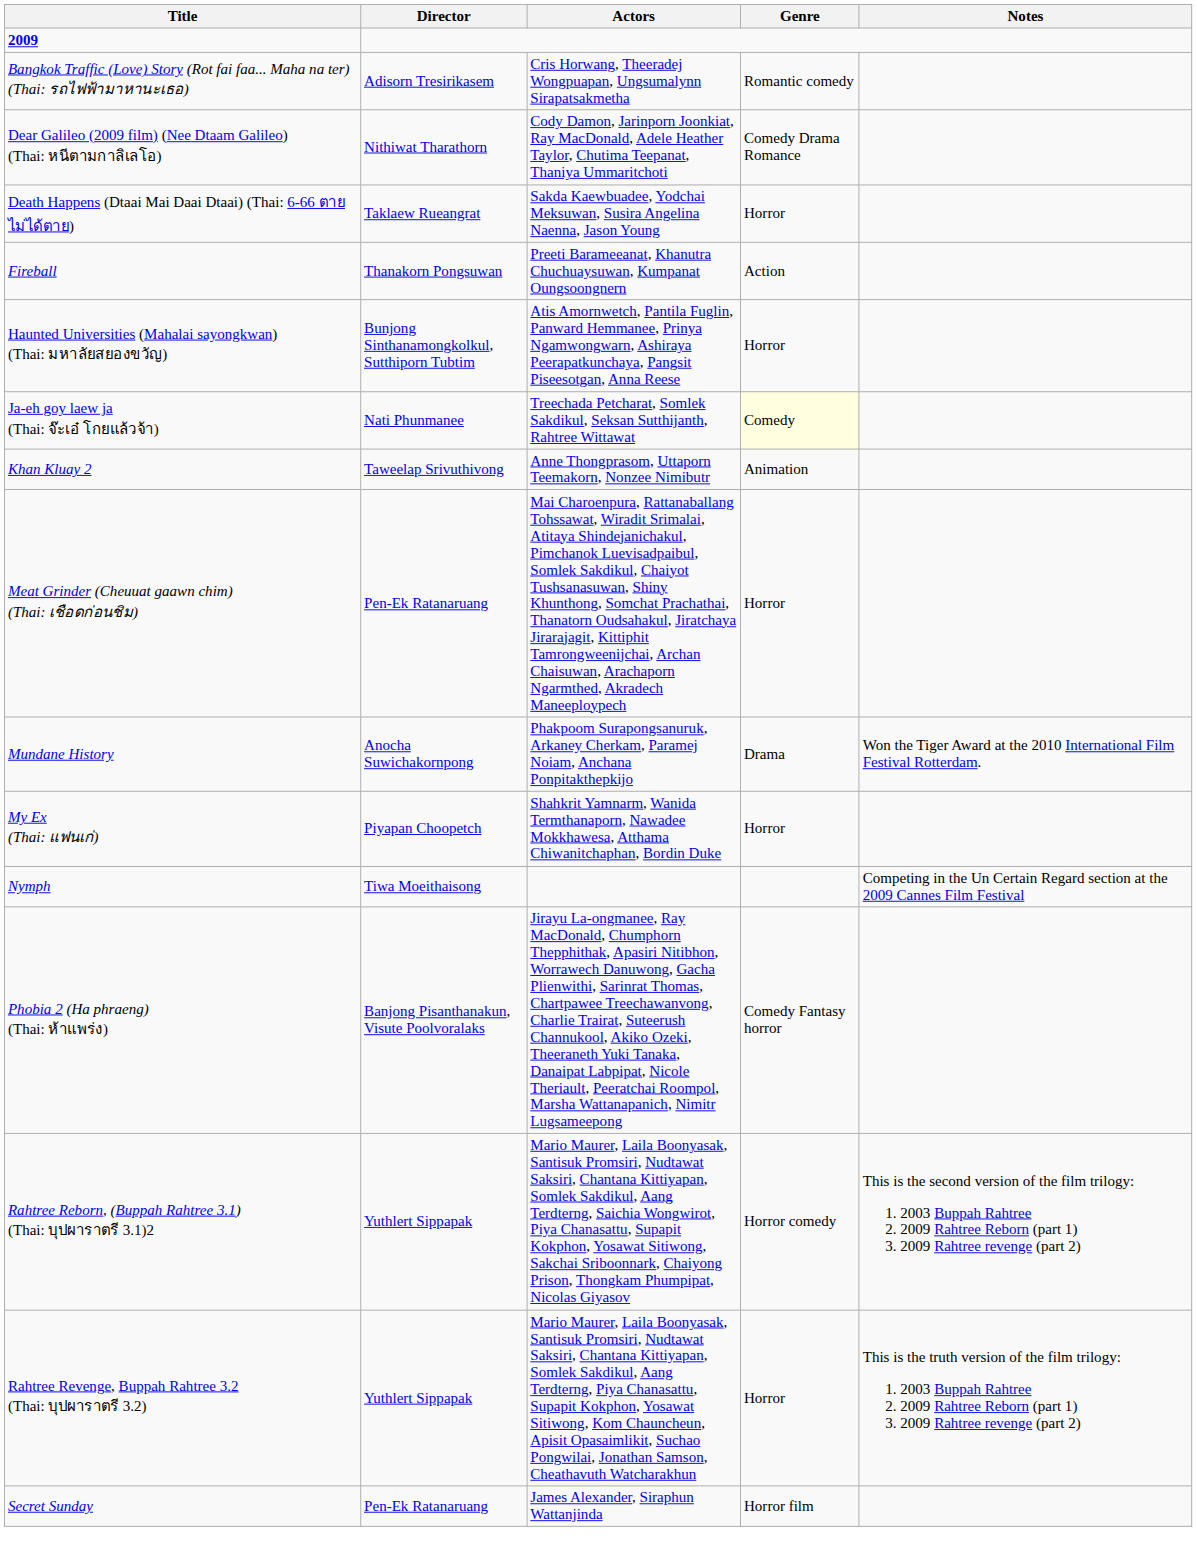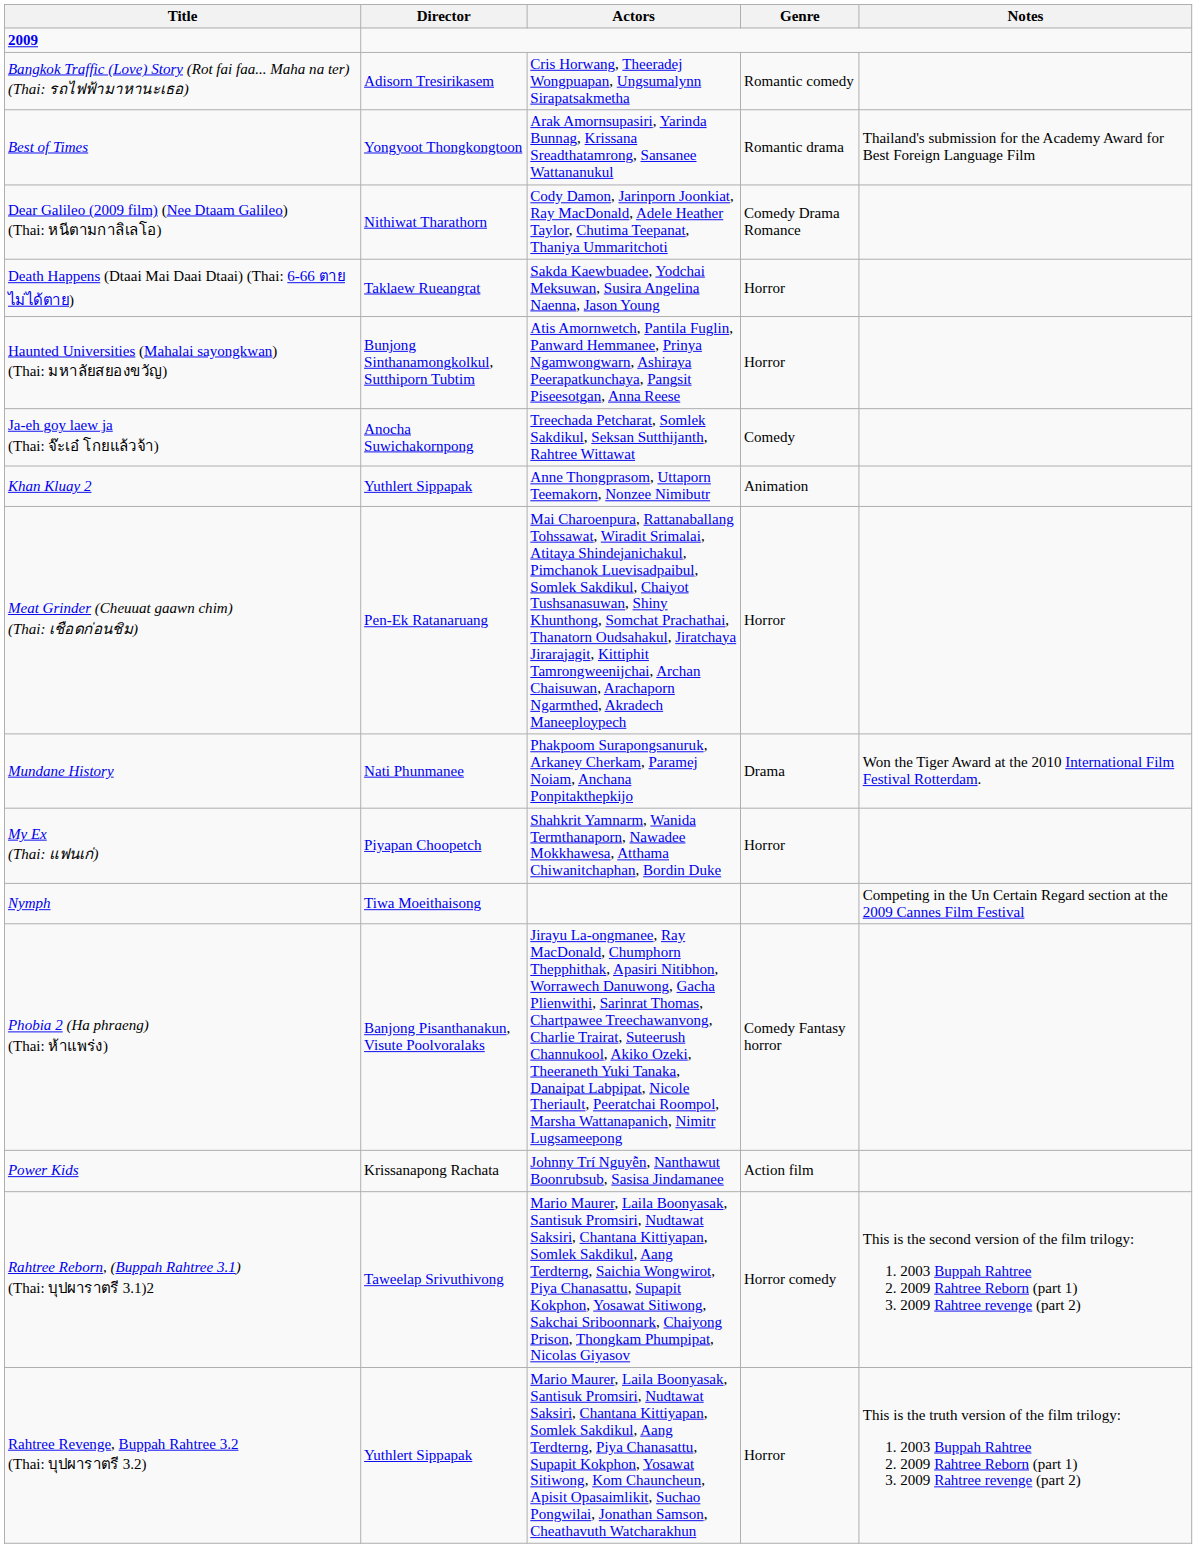+ row: (48, 147)
- row: (32, 271)
(414, 420) Nati Phunmanee -> (419, 437) Anocha Suwichakornpong
(769, 420) lightyellow background -> (769, 437) no background
(434, 469) Taweelap Srivuthivong -> (418, 486) Yuthlert Sippapak
(419, 754) Anocha Suwichakornpong -> (414, 771) Nati Phunmanee
+ row: (43, 1170)
(418, 1221) Yuthlert Sippapak -> (434, 1279) Taweelap Srivuthivong
- row: (50, 1506)
